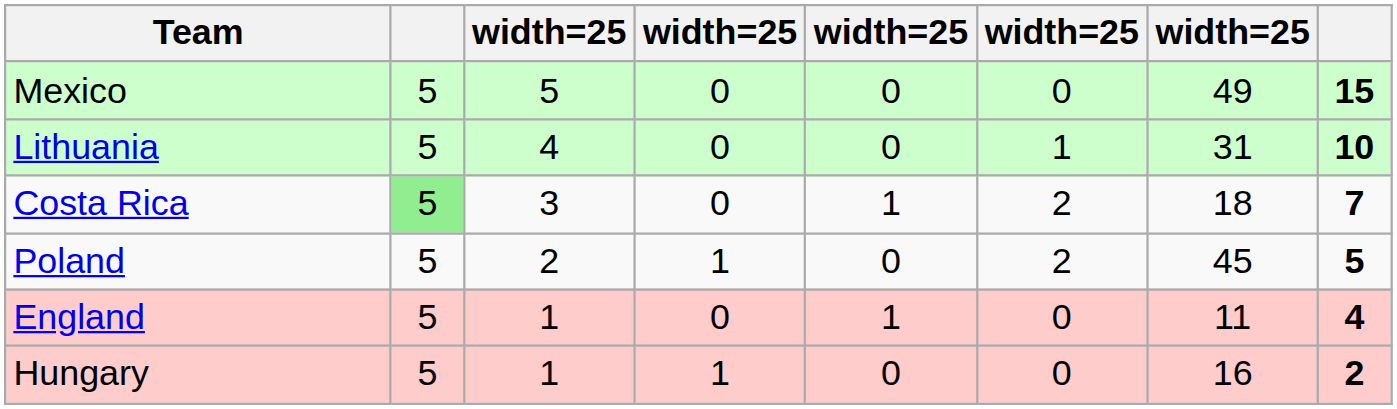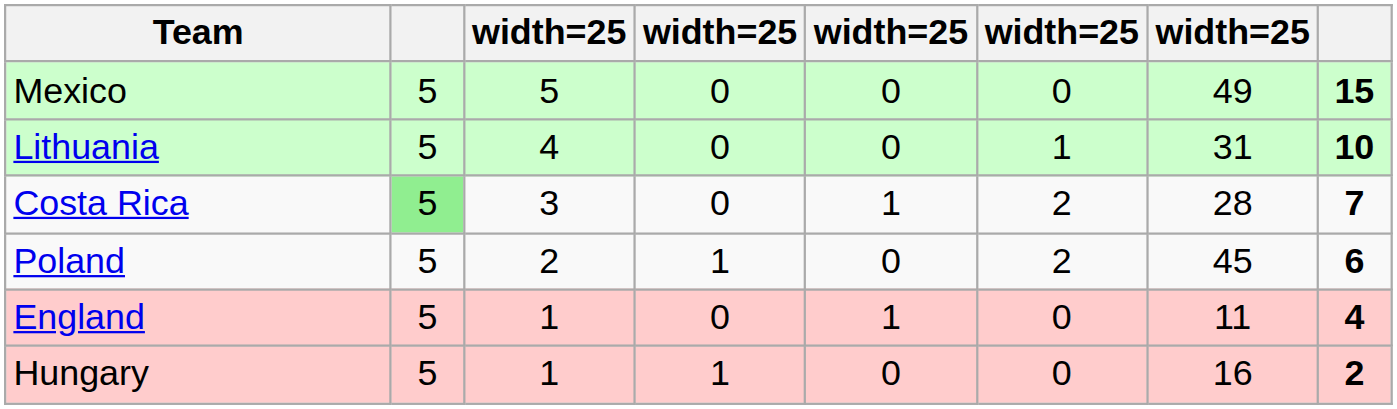(1233, 203) 18 -> (1233, 203) 28
(1354, 260) 5 -> (1354, 260) 6
